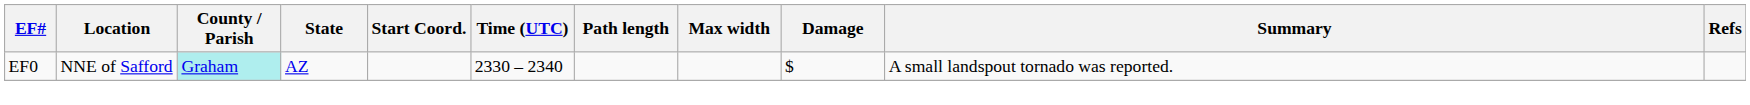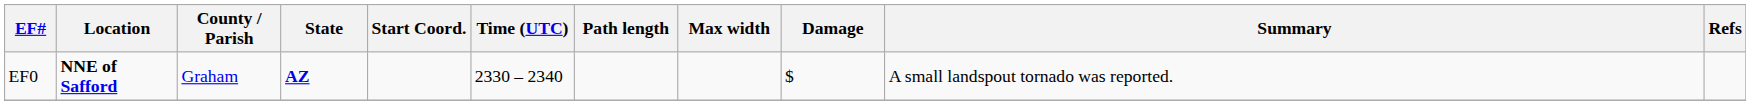(117, 66) normal -> (89, 76) bold
(210, 66) paleturquoise background -> (210, 76) no background
(297, 66) normal -> (297, 76) bold
